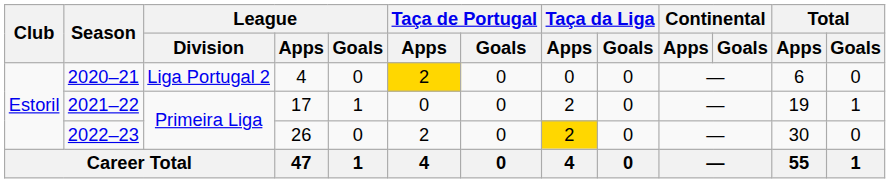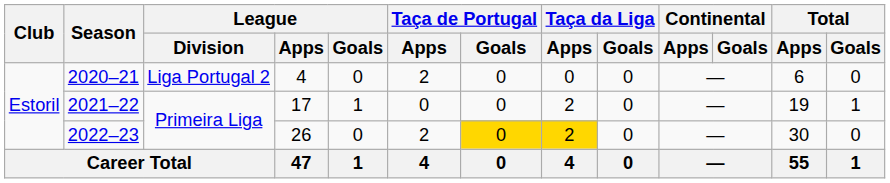(424, 76) gold background -> (424, 76) no background
(501, 134) no background -> (501, 134) gold background
